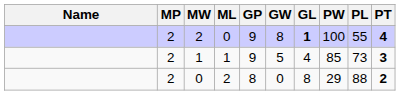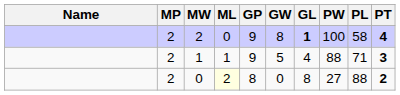(360, 36) 55 -> (360, 36) 58
(334, 57) 85 -> (334, 57) 88
(360, 57) 73 -> (360, 57) 71
(227, 79) no background -> (227, 79) lightyellow background
(334, 79) 29 -> (334, 79) 27
